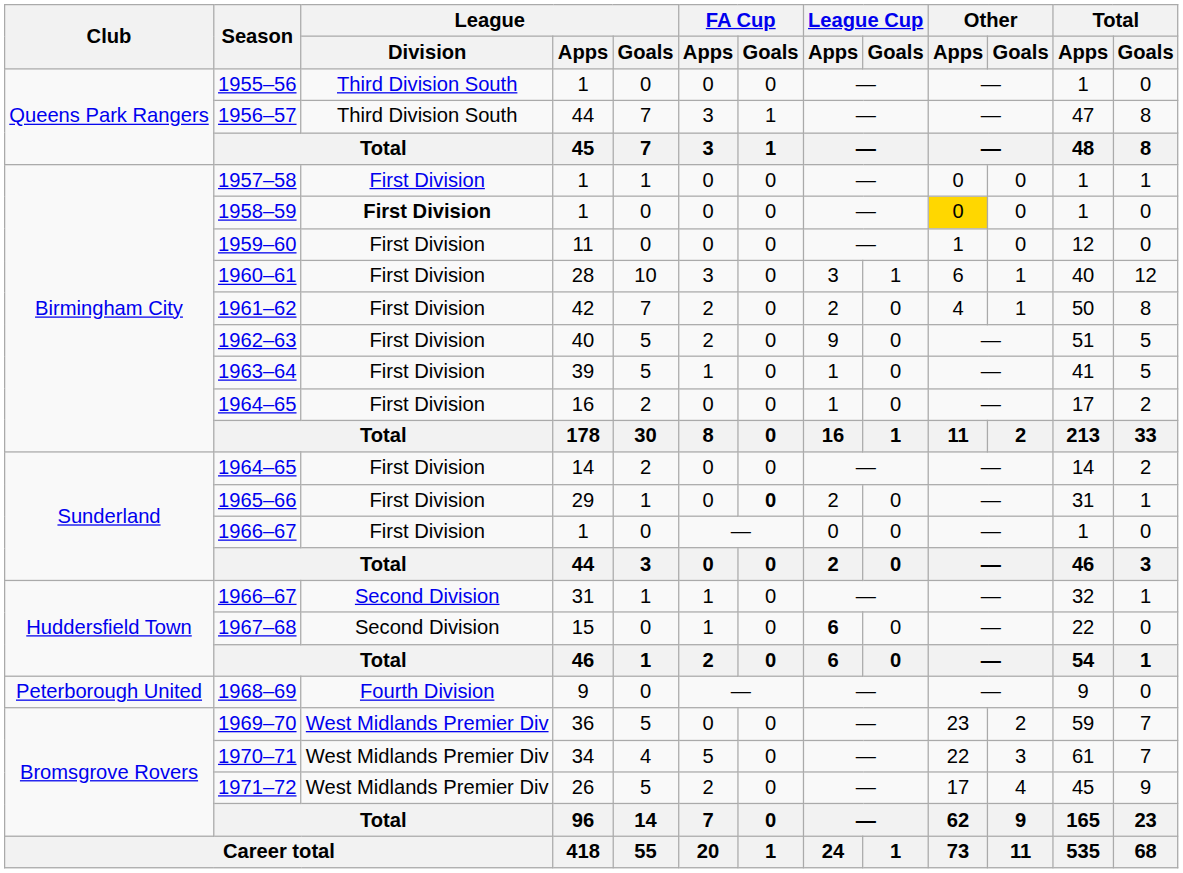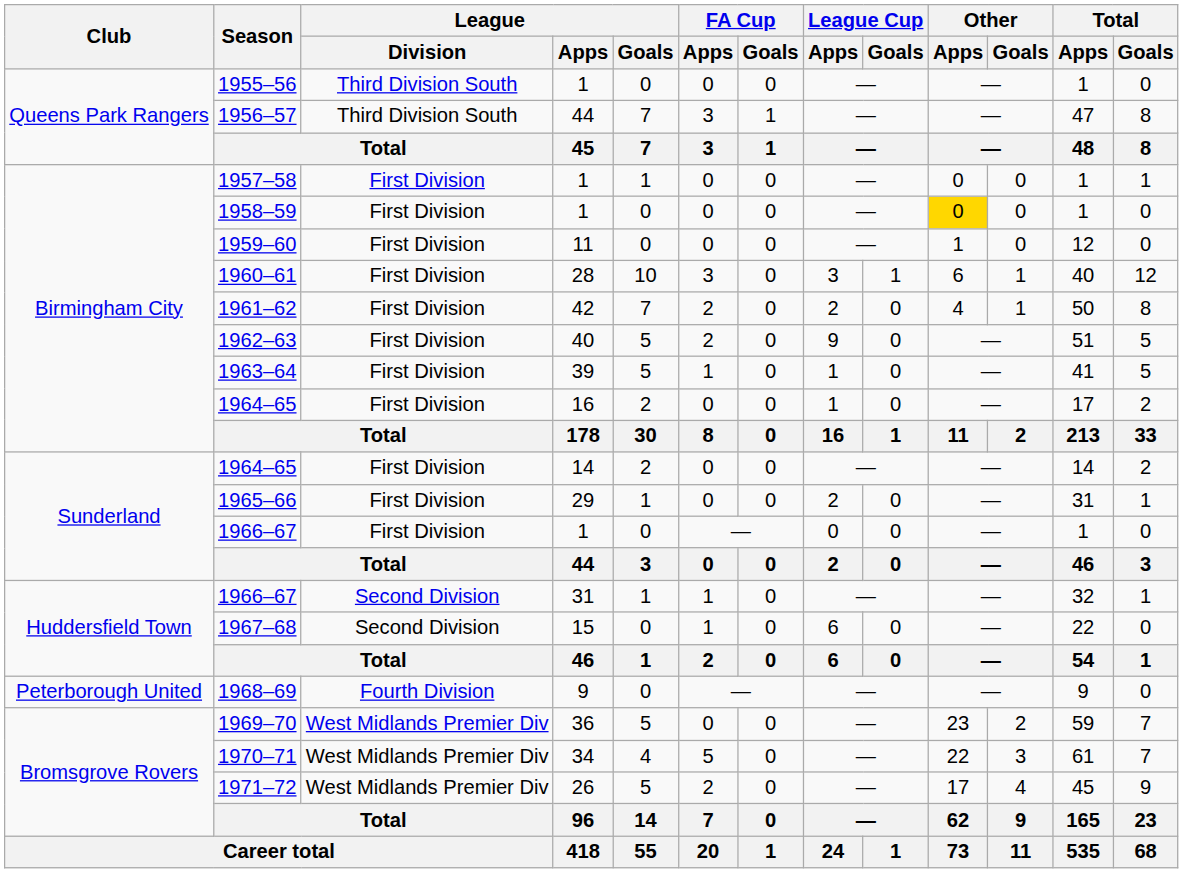(427, 212) bold -> (427, 212) normal
(771, 500) bold -> (771, 500) normal
(833, 627) bold -> (833, 627) normal
